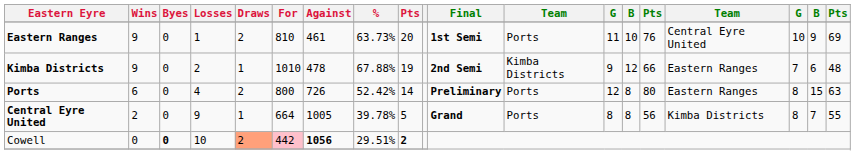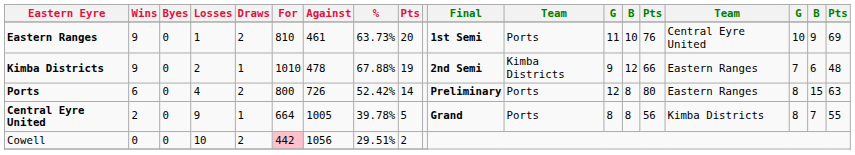(166, 141) bold -> (166, 141) normal
(241, 141) lightsalmon background -> (241, 141) no background
(319, 141) bold -> (319, 141) normal
(404, 141) bold -> (404, 141) normal
